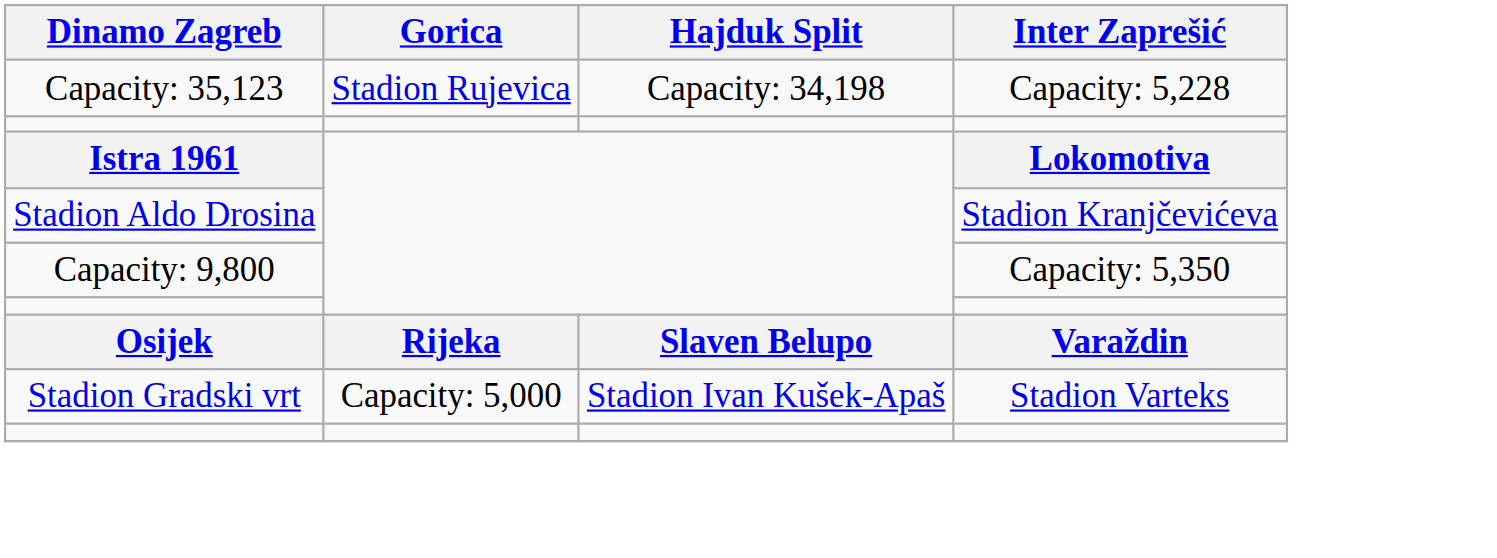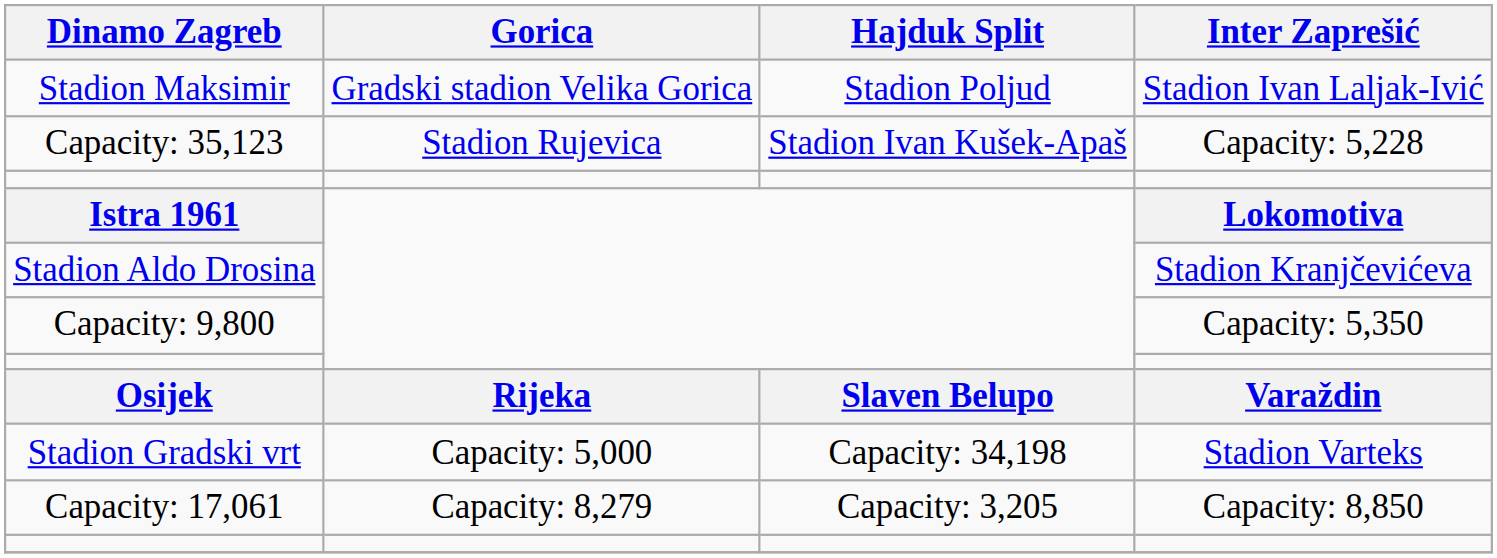+ row: (164, 87)
(766, 87) Capacity: 34,198 -> (948, 142) Stadion Ivan Kušek-Apaš
(766, 396) Stadion Ivan Kušek-Apaš -> (948, 451) Capacity: 34,198
+ row: (164, 506)
